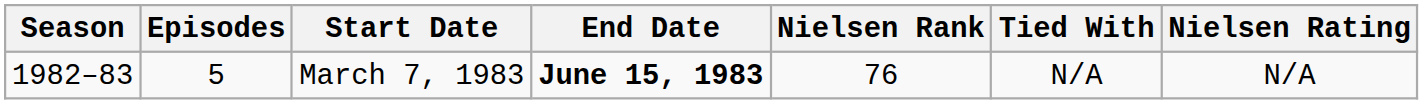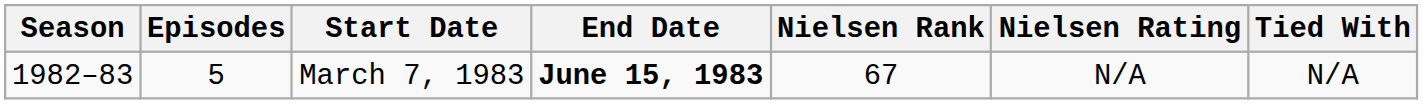columns swapped: (1289, 29) <-> (1077, 29)
(881, 76) 76 -> (881, 76) 67
